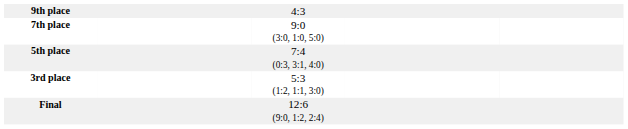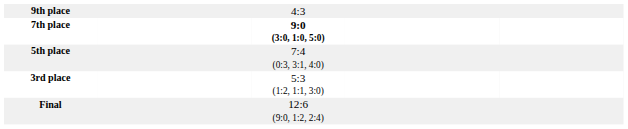(298, 31) normal -> (298, 31) bold
